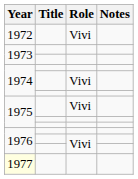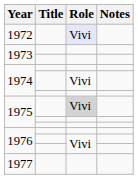(80, 34) no background -> (80, 34) lavender background
(80, 106) no background -> (80, 106) lightgrey background
(20, 163) lightyellow background -> (20, 163) no background
